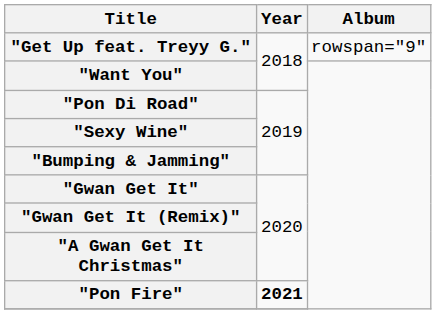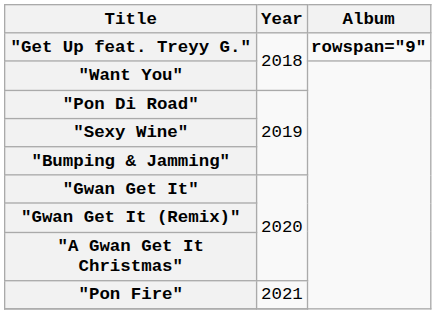(369, 47) normal -> (369, 47) bold
(282, 294) bold -> (282, 294) normal
